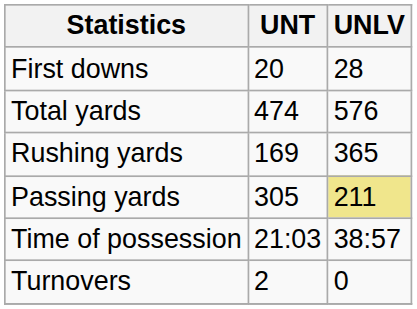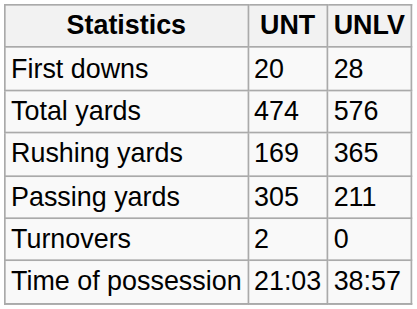(355, 196) khaki background -> (355, 196) no background
rows swapped: (71, 281) <-> (126, 238)
